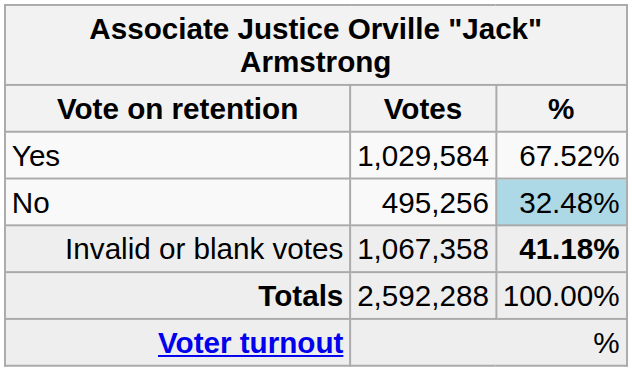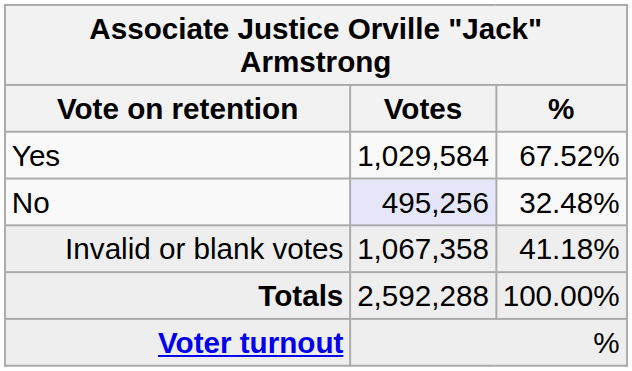(435, 203) no background -> (435, 203) lavender background
(569, 203) lightblue background -> (569, 203) no background
(569, 249) bold -> (569, 249) normal
